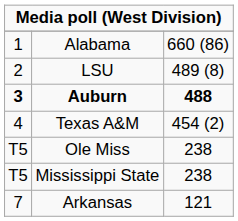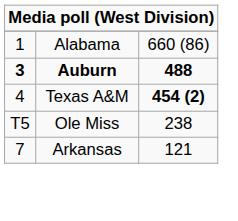- row: (97, 71)
(198, 123) normal -> (178, 97) bold
- row: (97, 176)
